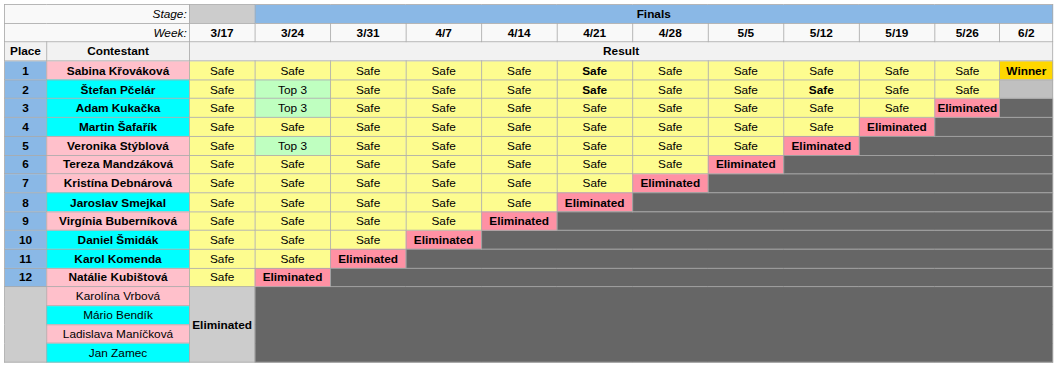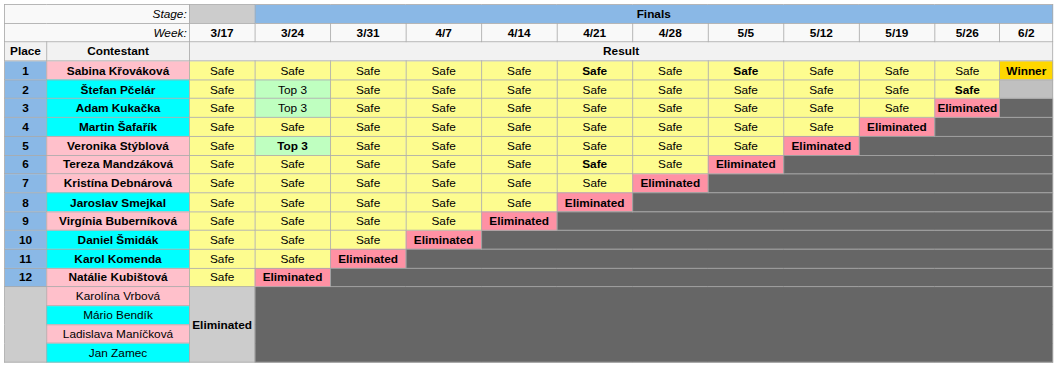(746, 71) normal -> (746, 71) bold
(595, 89) bold -> (595, 89) normal
(821, 89) bold -> (821, 89) normal
(967, 89) normal -> (967, 89) bold
(293, 146) normal -> (293, 146) bold
(595, 165) normal -> (595, 165) bold
